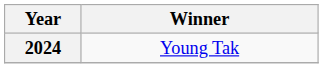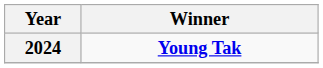(200, 47) normal -> (200, 47) bold
